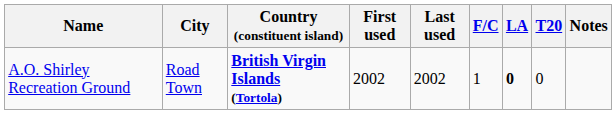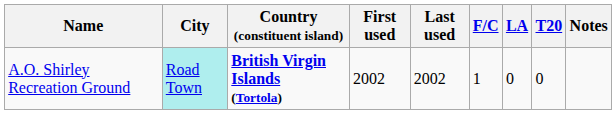(184, 78) no background -> (184, 78) paleturquoise background
(510, 78) bold -> (510, 78) normal
